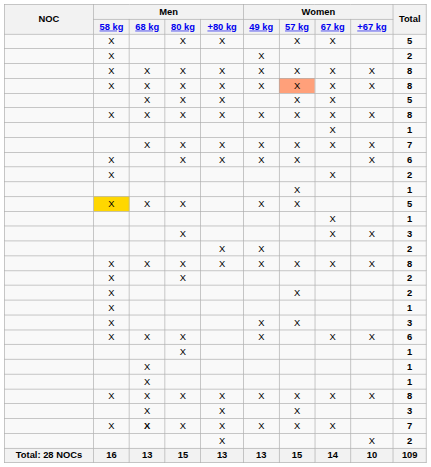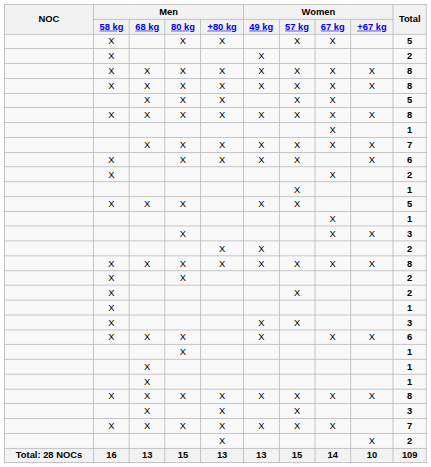(297, 86) lightsalmon background -> (297, 86) no background
(111, 204) gold background -> (111, 204) no background
(147, 426) bold -> (147, 426) normal
